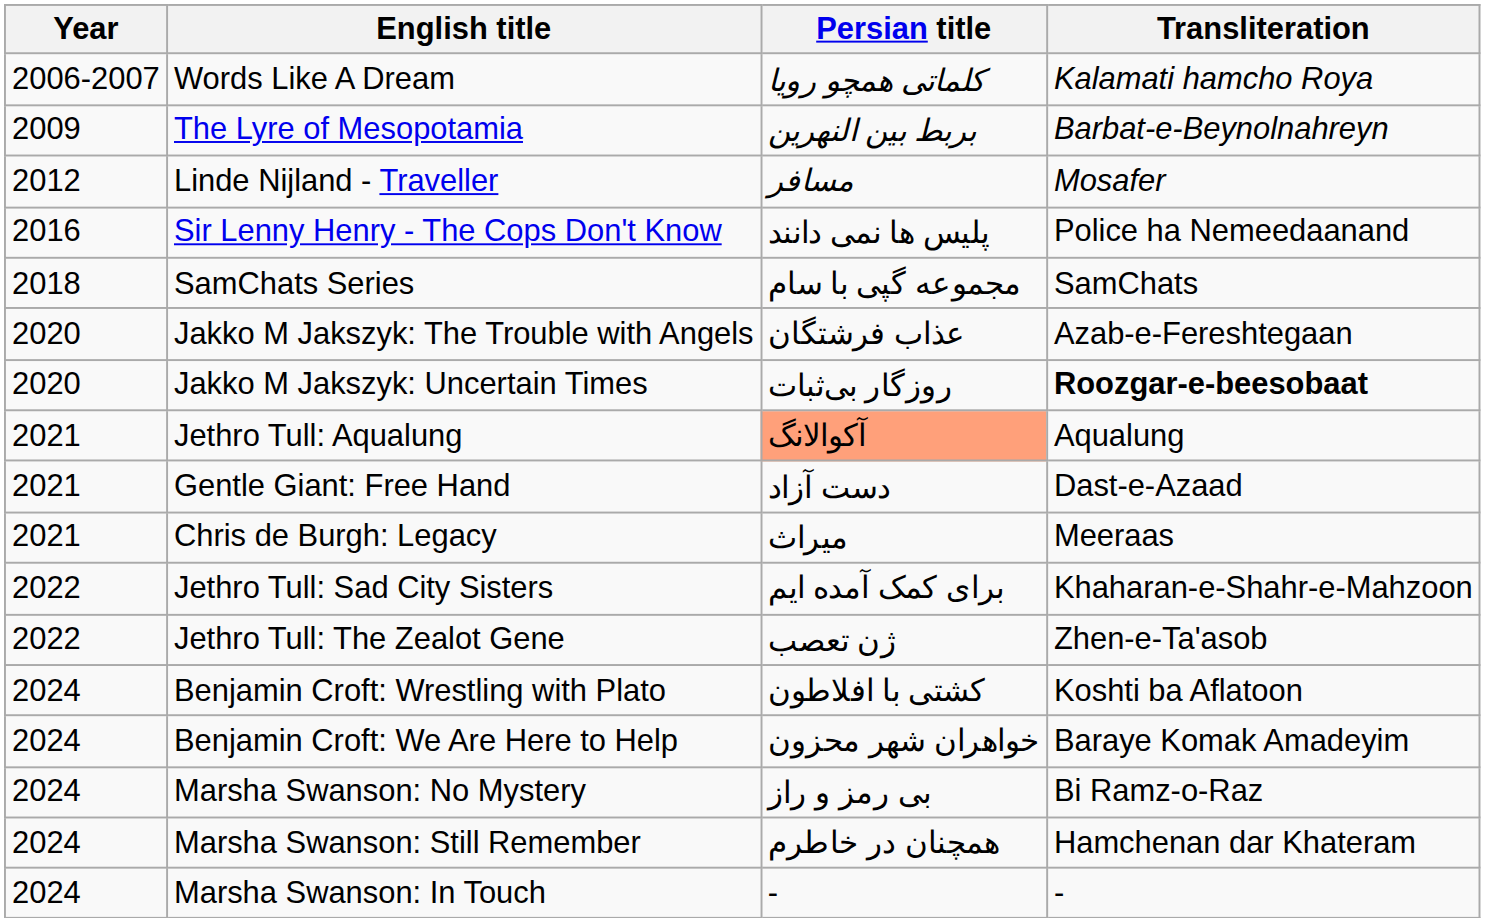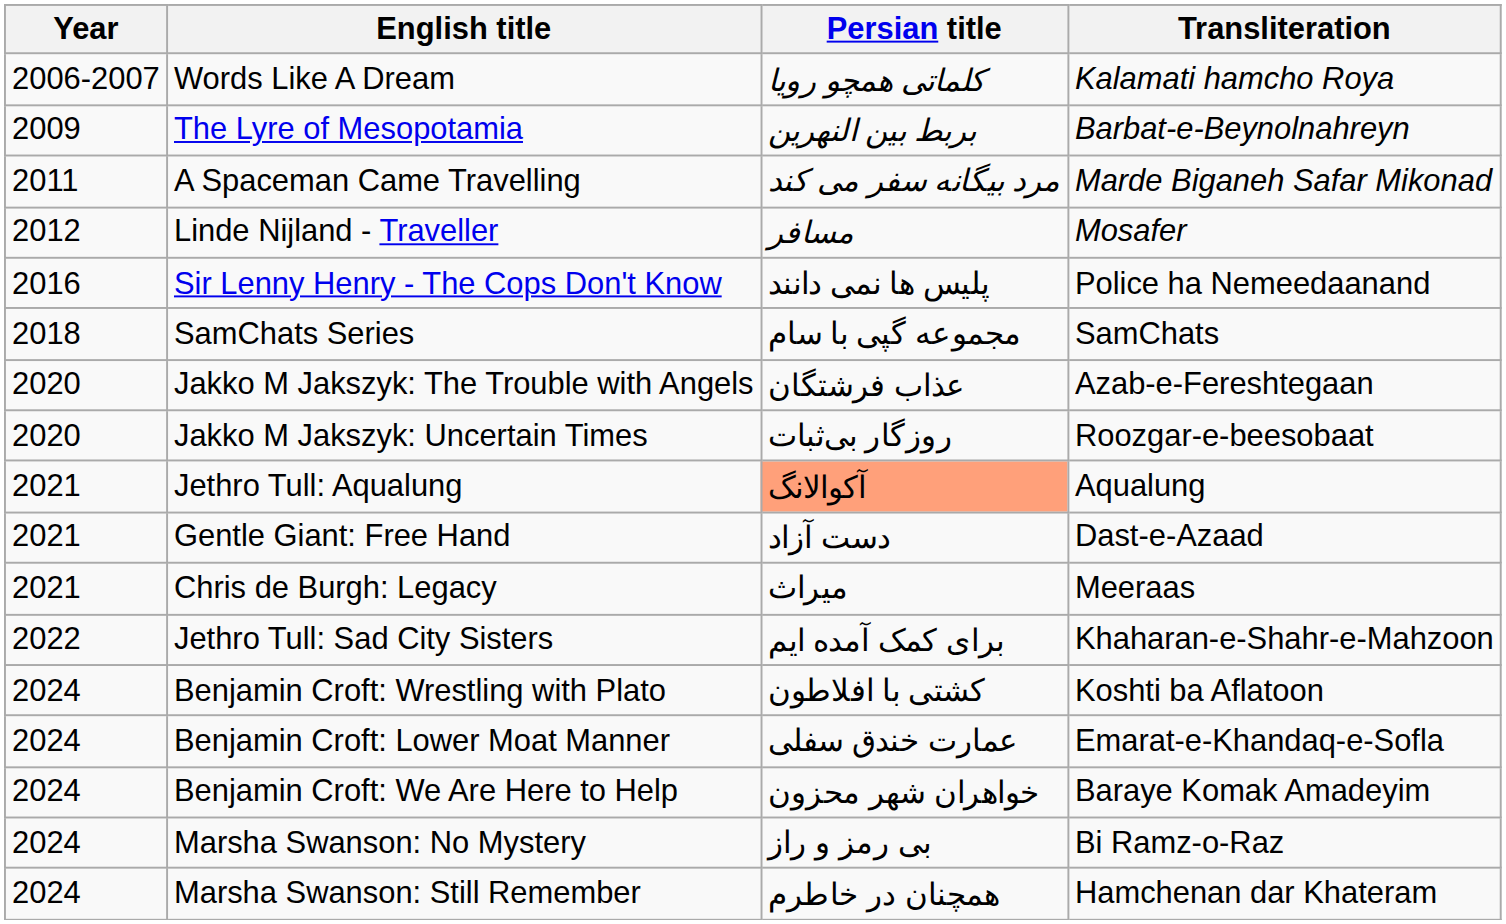+ row: (377, 180)
(1211, 384) bold -> (1224, 435) normal
- row: (369, 638)
+ row: (422, 740)
- row: (360, 892)
